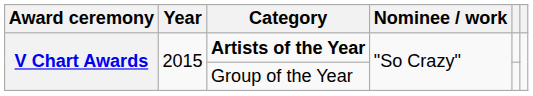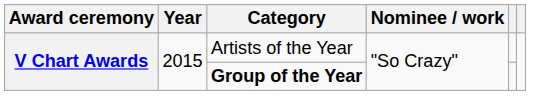(288, 47) bold -> (282, 47) normal
(282, 76) normal -> (287, 76) bold
